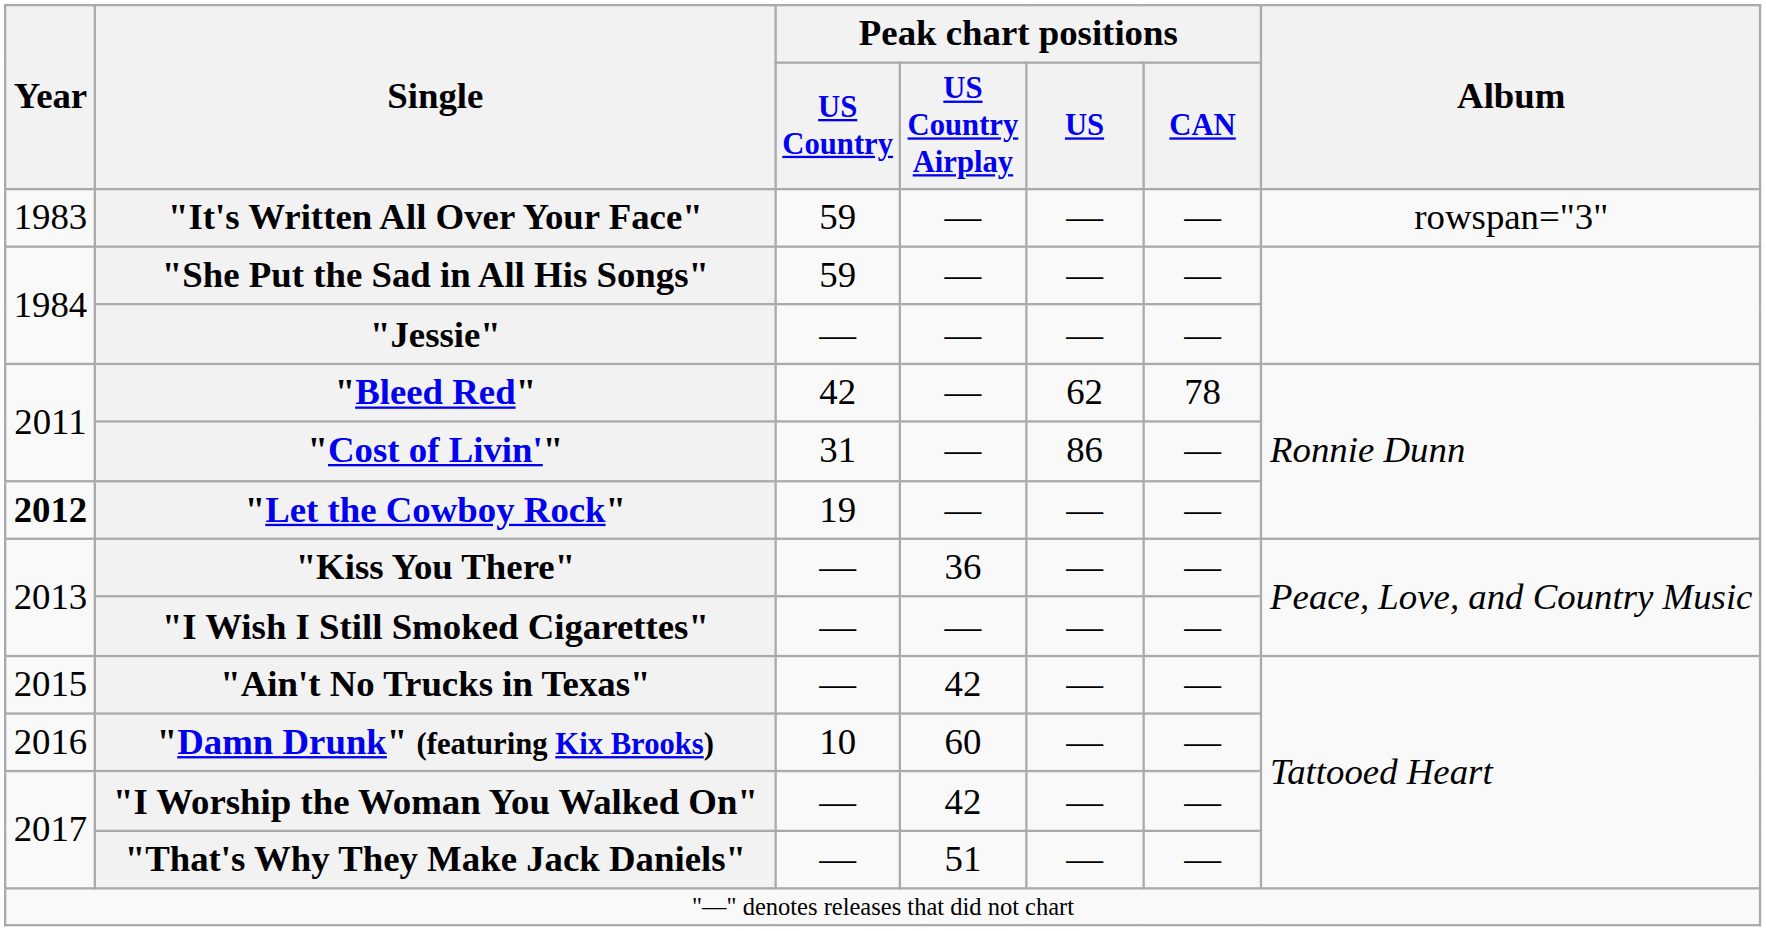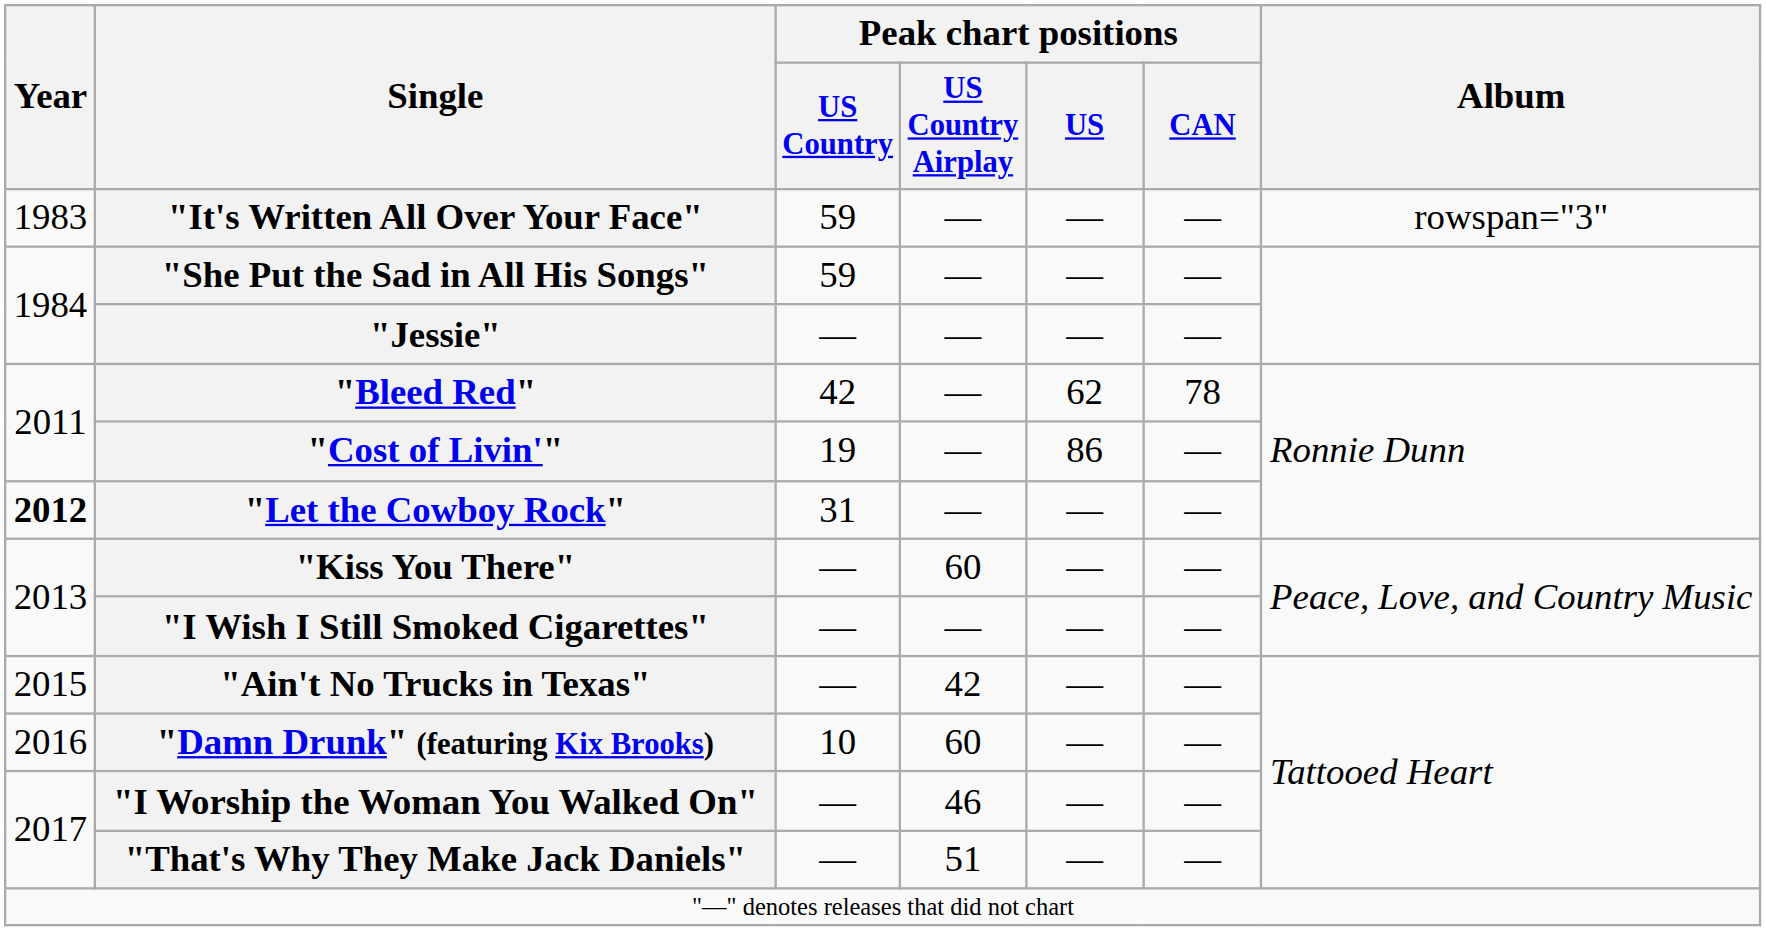(838, 450) 31 -> (838, 450) 19
(838, 508) 19 -> (838, 508) 31
(963, 567) 36 -> (963, 567) 60
(963, 800) 42 -> (963, 800) 46
